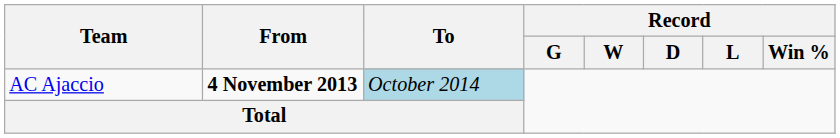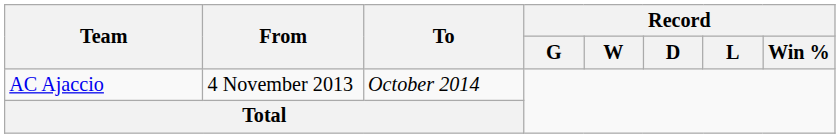(282, 84) bold -> (280, 84) normal
(424, 84) lightblue background -> (424, 84) no background
